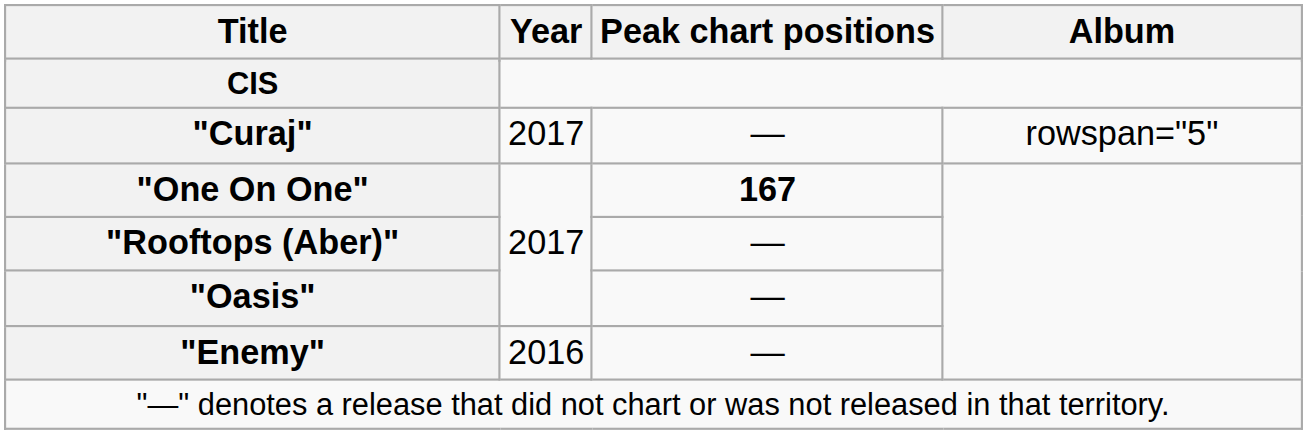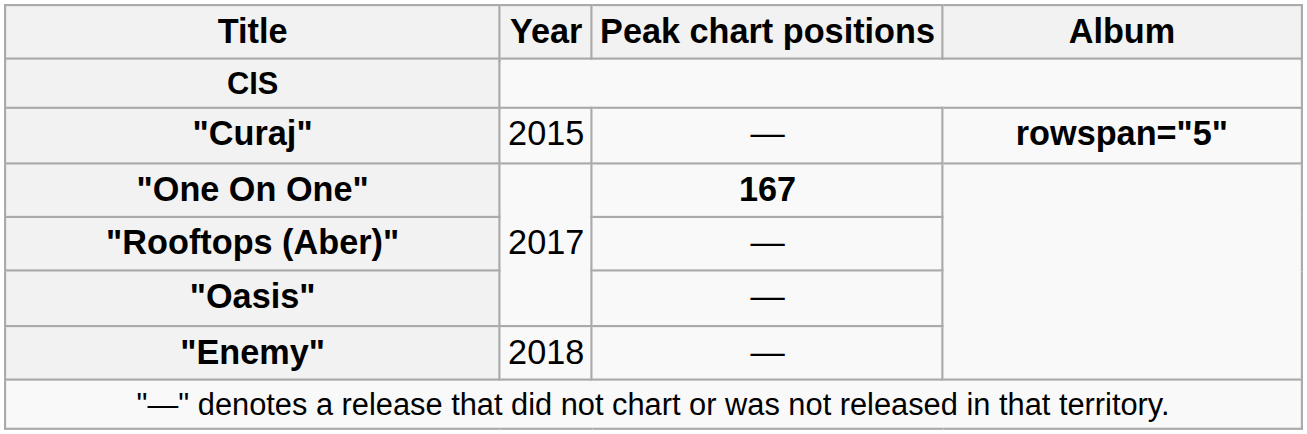(546, 134) 2017 -> (546, 134) 2015
(1122, 134) normal -> (1122, 134) bold
(546, 351) 2016 -> (546, 351) 2018
